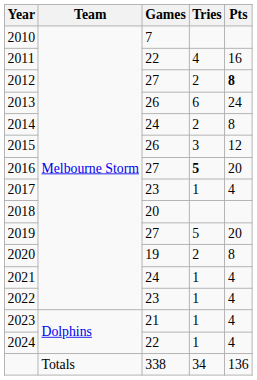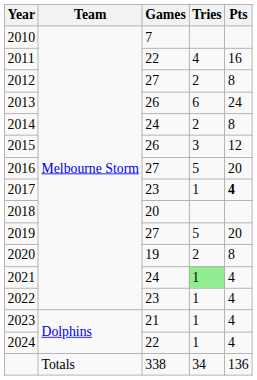(231, 80) bold -> (231, 80) normal
(196, 168) bold -> (196, 168) normal
(231, 189) normal -> (231, 189) bold
(196, 277) no background -> (196, 277) lightgreen background
